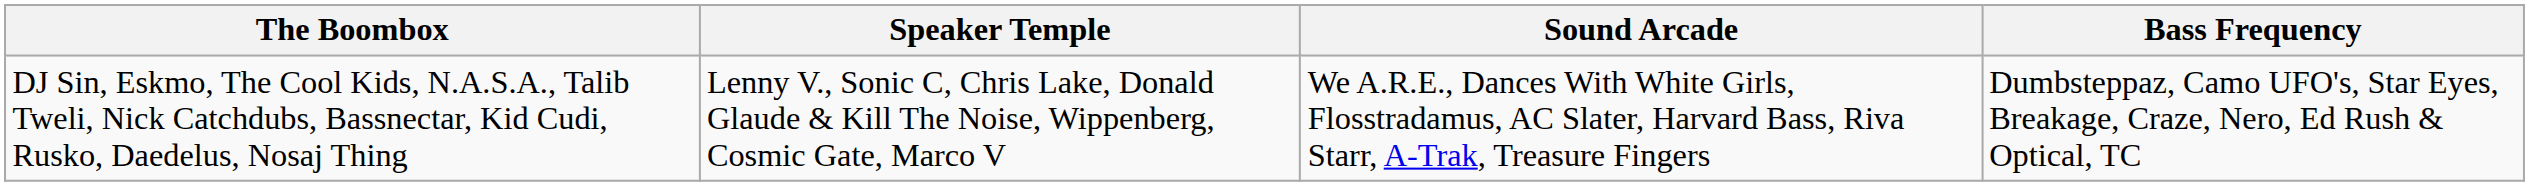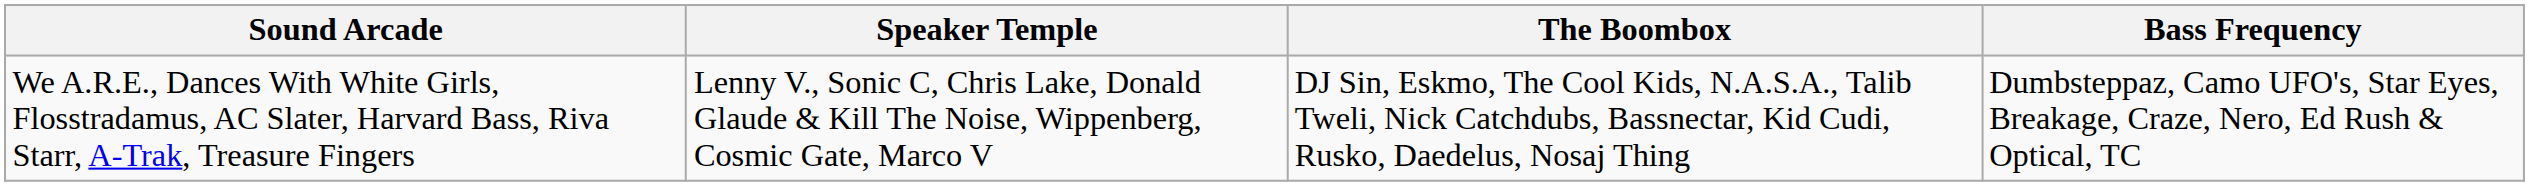columns swapped: (352, 30) <-> (1641, 30)
